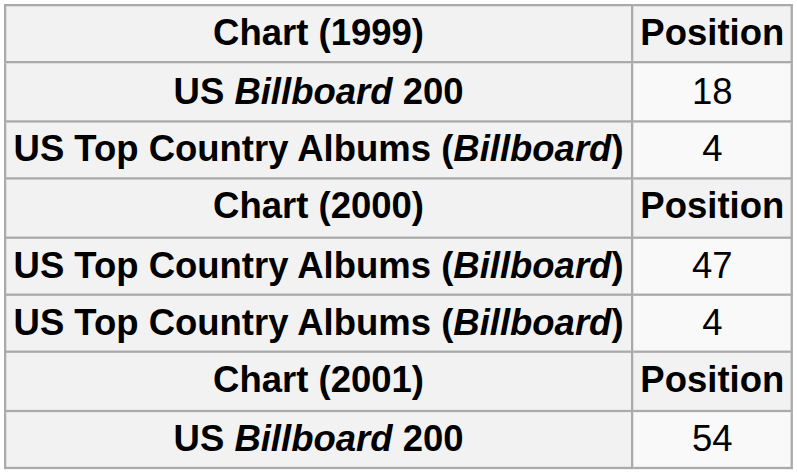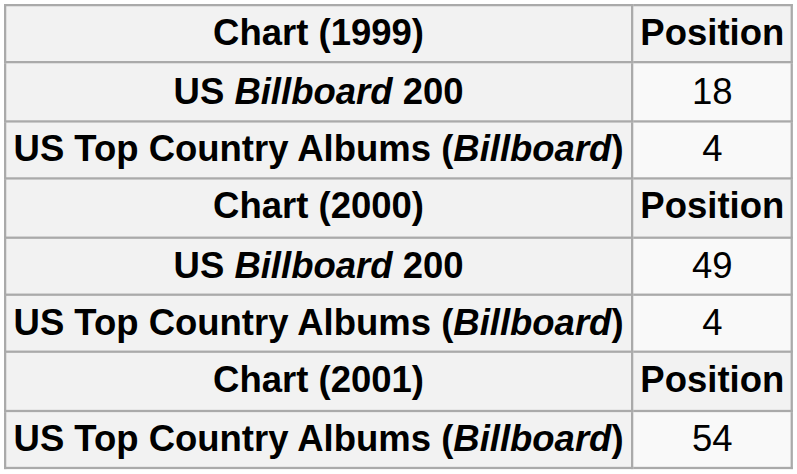(319, 264) US Top Country Albums (Billboard) -> (319, 264) US Billboard 200
(712, 264) 47 -> (712, 264) 49
(319, 438) US Billboard 200 -> (319, 438) US Top Country Albums (Billboard)
